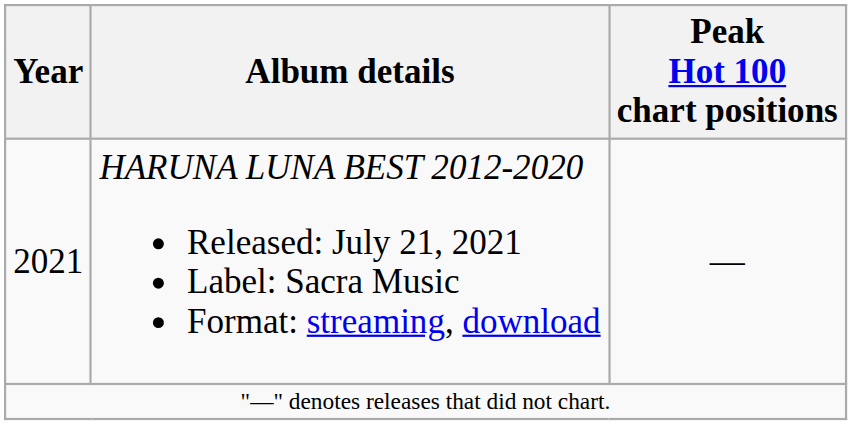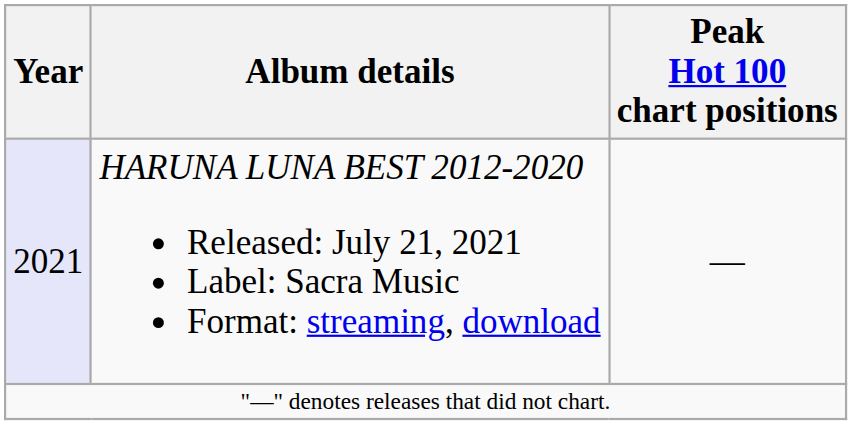(48, 260) no background -> (48, 260) lavender background
